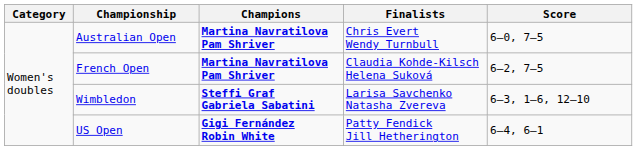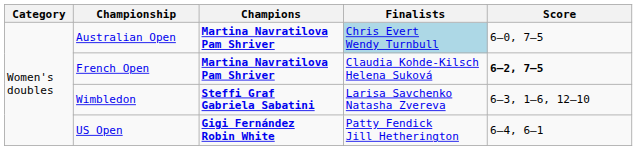(392, 38) no background -> (392, 38) lightblue background
(517, 69) normal -> (517, 69) bold
